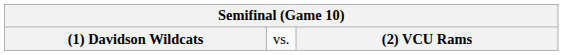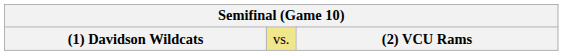(281, 38) no background -> (281, 38) khaki background
